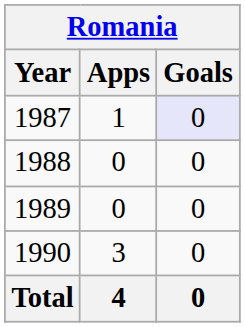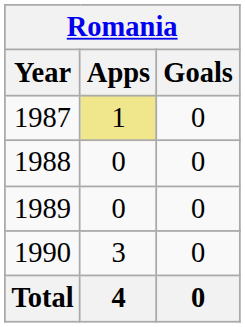(119, 117) no background -> (119, 117) khaki background
(198, 117) lavender background -> (198, 117) no background
